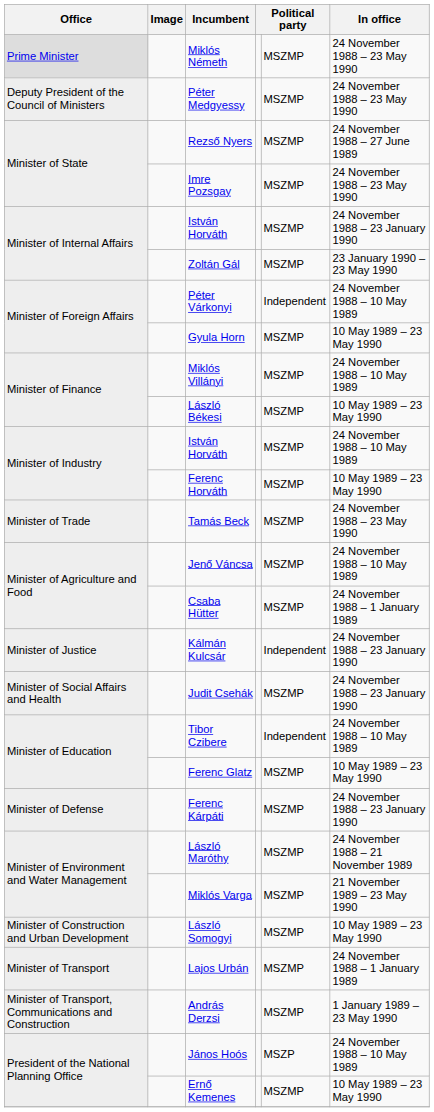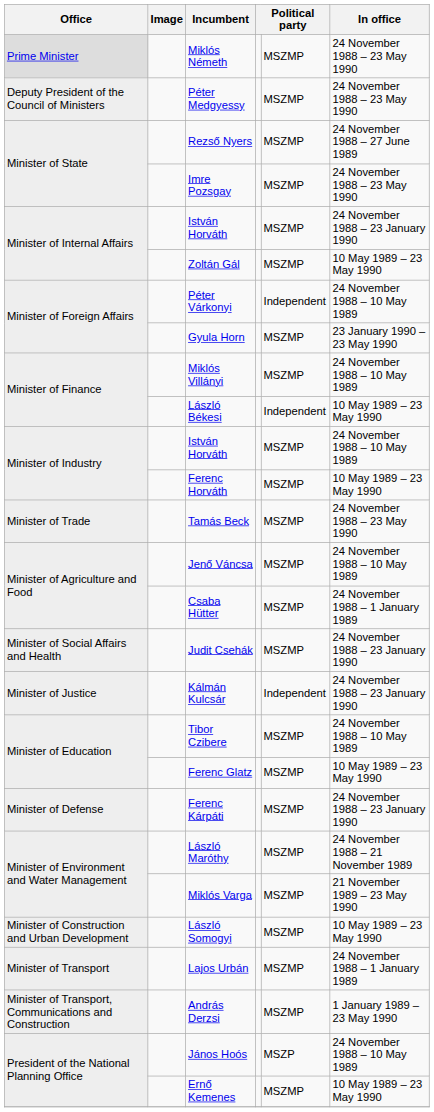(379, 264) 23 January 1990 – 23 May 1990 -> (377, 264) 10 May 1989 – 23 May 1990
(377, 338) 10 May 1989 – 23 May 1990 -> (379, 338) 23 January 1990 – 23 May 1990
(284, 411) MSZMP -> (295, 411) Independent
rows swapped: (52, 650) <-> (67, 693)
(295, 736) Independent -> (284, 736) MSZMP
